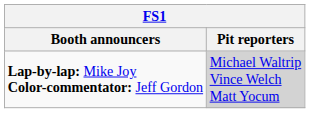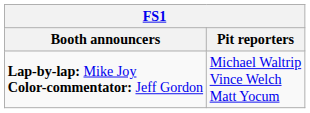(255, 79) lightgrey background -> (255, 79) no background
